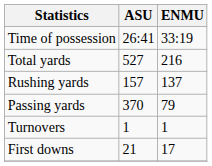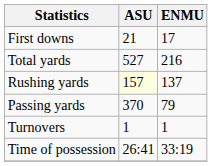rows swapped: (41, 149) <-> (62, 37)
(133, 82) no background -> (133, 82) lightyellow background
